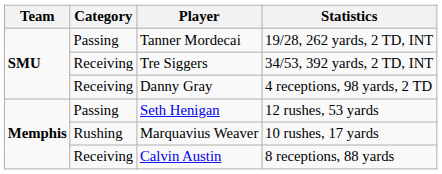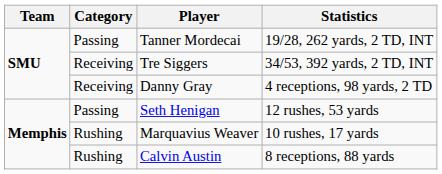(103, 156) Receiving -> (98, 156) Rushing
